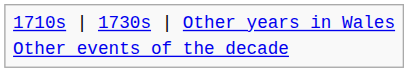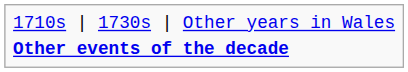(151, 49) normal -> (151, 49) bold
